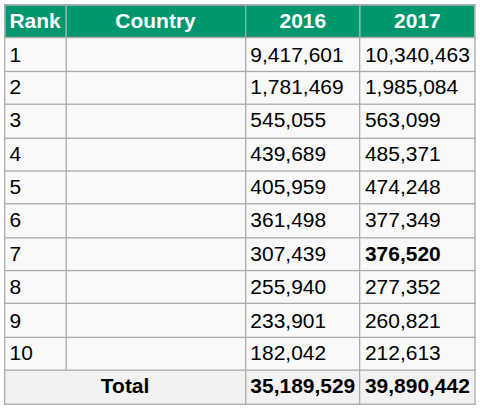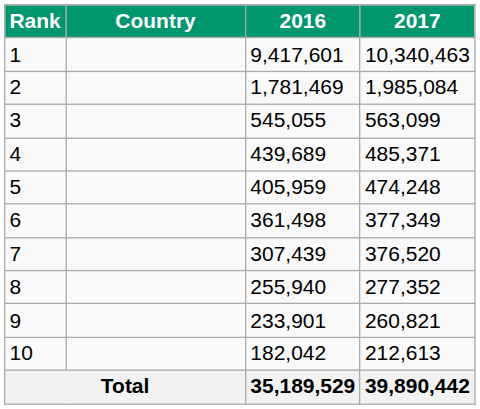(403, 253) bold -> (403, 253) normal
